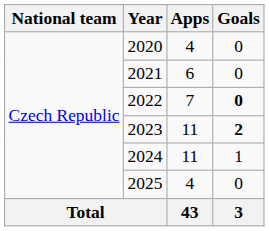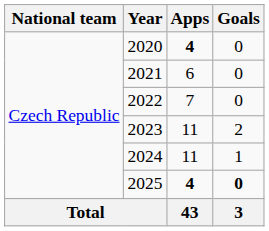(190, 45) normal -> (190, 45) bold
(239, 101) bold -> (239, 101) normal
(239, 128) bold -> (239, 128) normal
(190, 184) normal -> (190, 184) bold
(239, 184) normal -> (239, 184) bold
